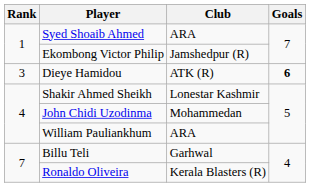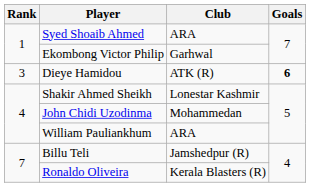(209, 53) Jamshedpur (R) -> (191, 53) Garhwal
(191, 152) Garhwal -> (209, 152) Jamshedpur (R)
